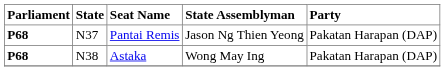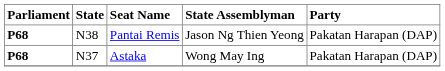(87, 35) N37 -> (87, 35) N38
(87, 55) N38 -> (87, 55) N37
